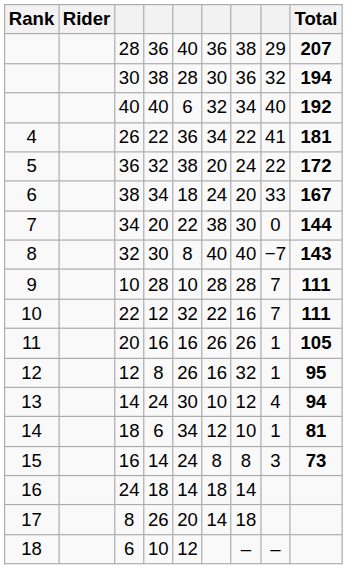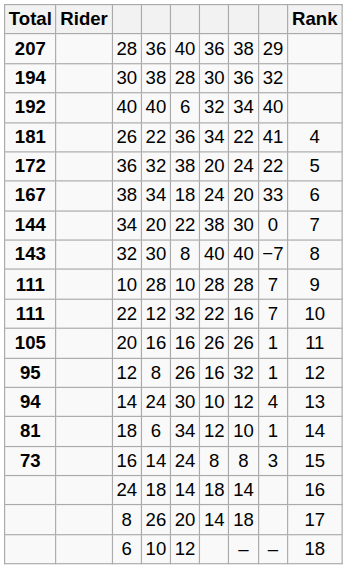columns swapped: (32, 19) <-> (316, 19)
